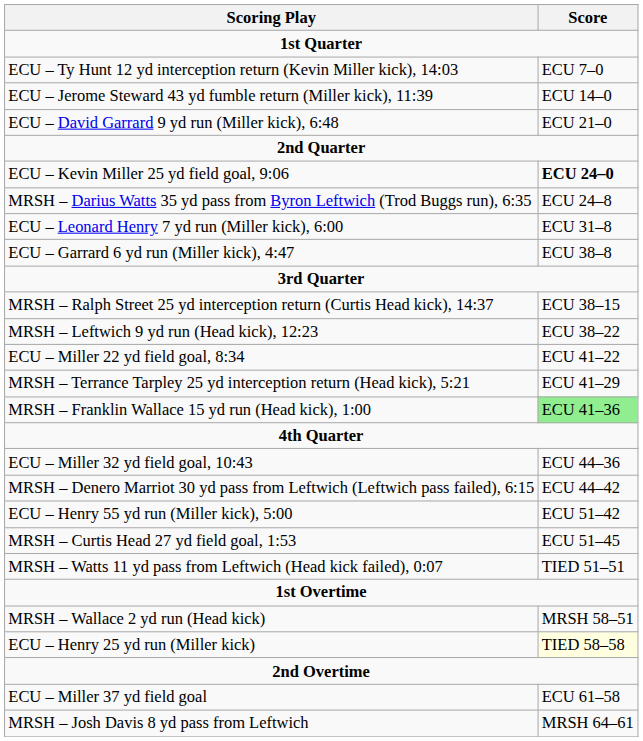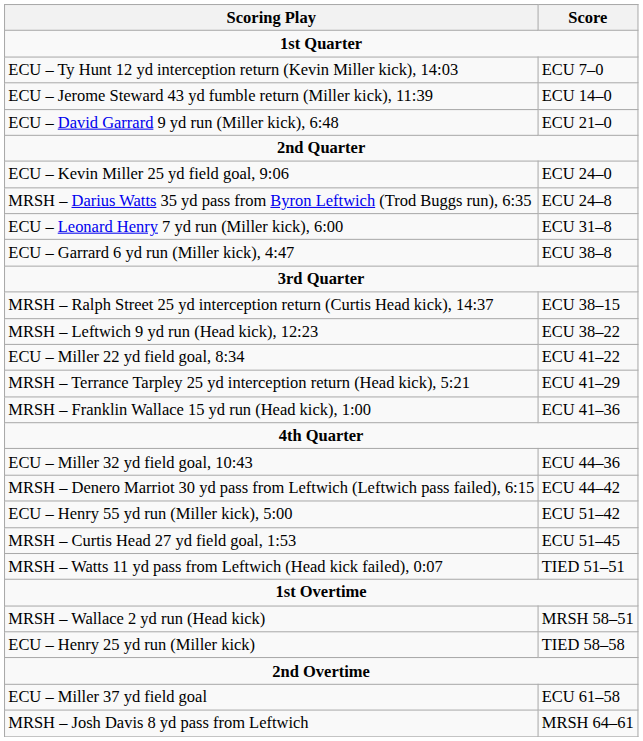(578, 174) bold -> (577, 174) normal
(581, 409) lightgreen background -> (581, 409) no background
(583, 644) lightyellow background -> (583, 644) no background
